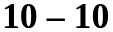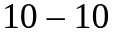(56, 16) bold -> (56, 16) normal
